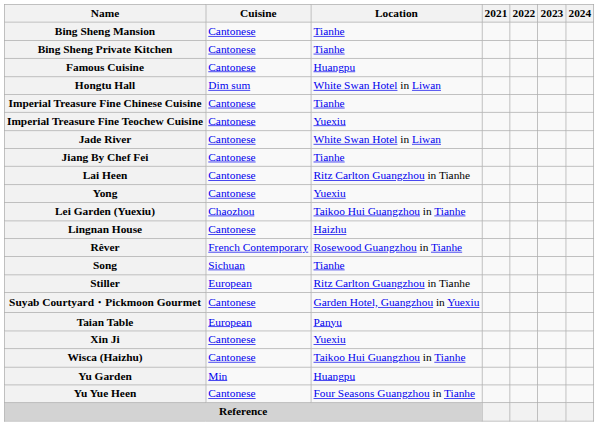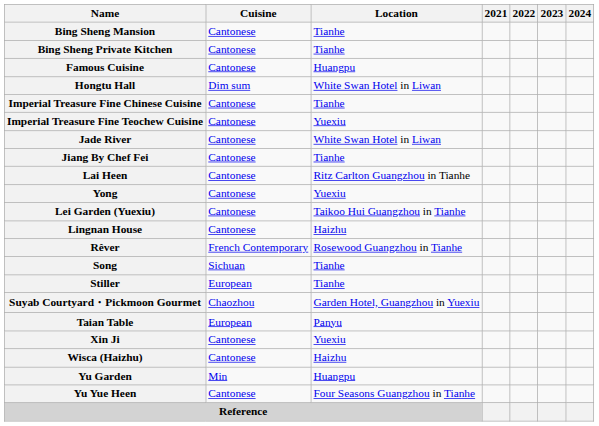(231, 211) Chaozhou -> (232, 211) Cantonese
(392, 283) Ritz Carlton Guangzhou in Tianhe -> (329, 283) Tianhe
(232, 302) Cantonese -> (231, 302) Chaozhou
(389, 357) Taikoo Hui Guangzhou in Tianhe -> (330, 357) Haizhu
